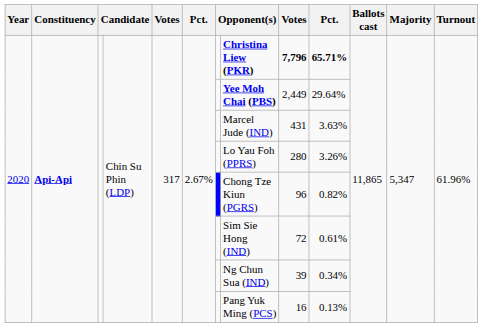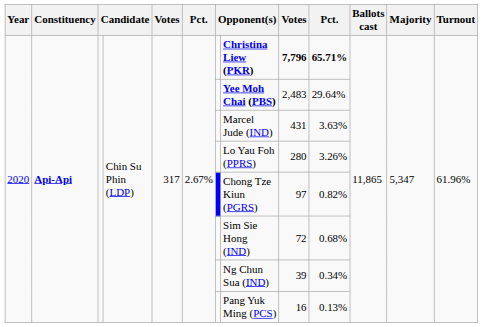(294, 94) 2,449 -> (294, 94) 2,483
(301, 194) 96 -> (301, 194) 97
(333, 238) 0.61% -> (333, 238) 0.68%
